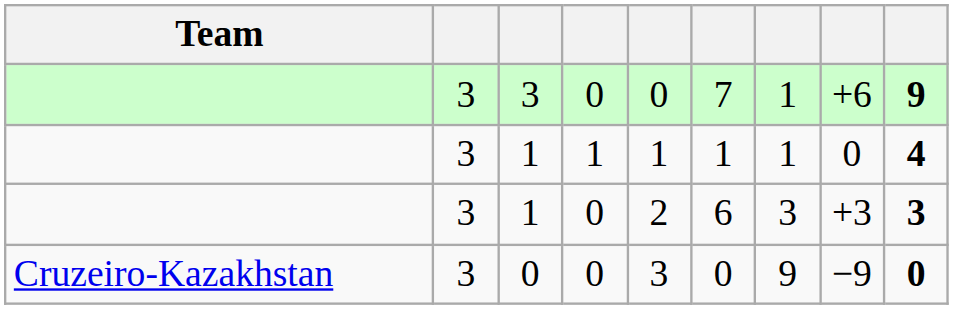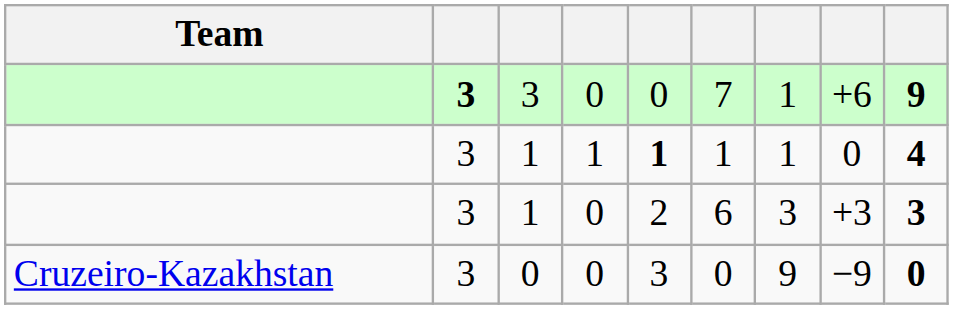(466, 93) normal -> (466, 93) bold
(659, 153) normal -> (659, 153) bold
